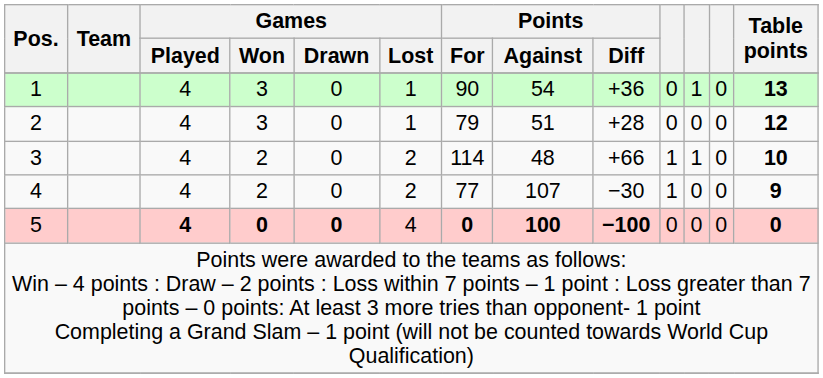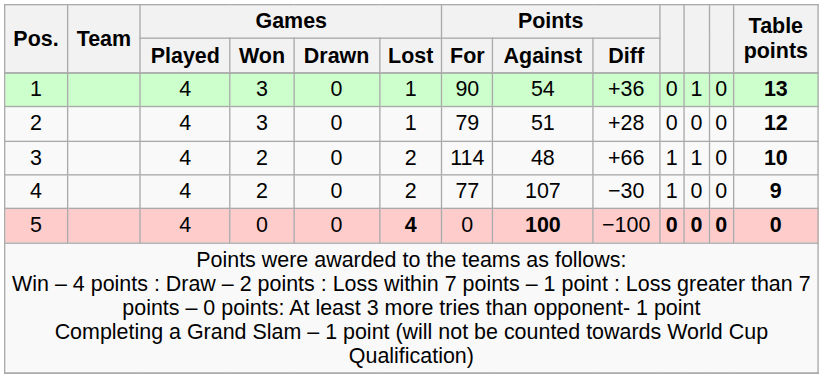(185, 225) bold -> (185, 225) normal
(262, 225) bold -> (262, 225) normal
(337, 225) bold -> (337, 225) normal
(411, 225) normal -> (411, 225) bold
(467, 225) bold -> (467, 225) normal
(626, 225) bold -> (626, 225) normal
(672, 225) normal -> (672, 225) bold
(696, 225) normal -> (696, 225) bold
(721, 225) normal -> (721, 225) bold
